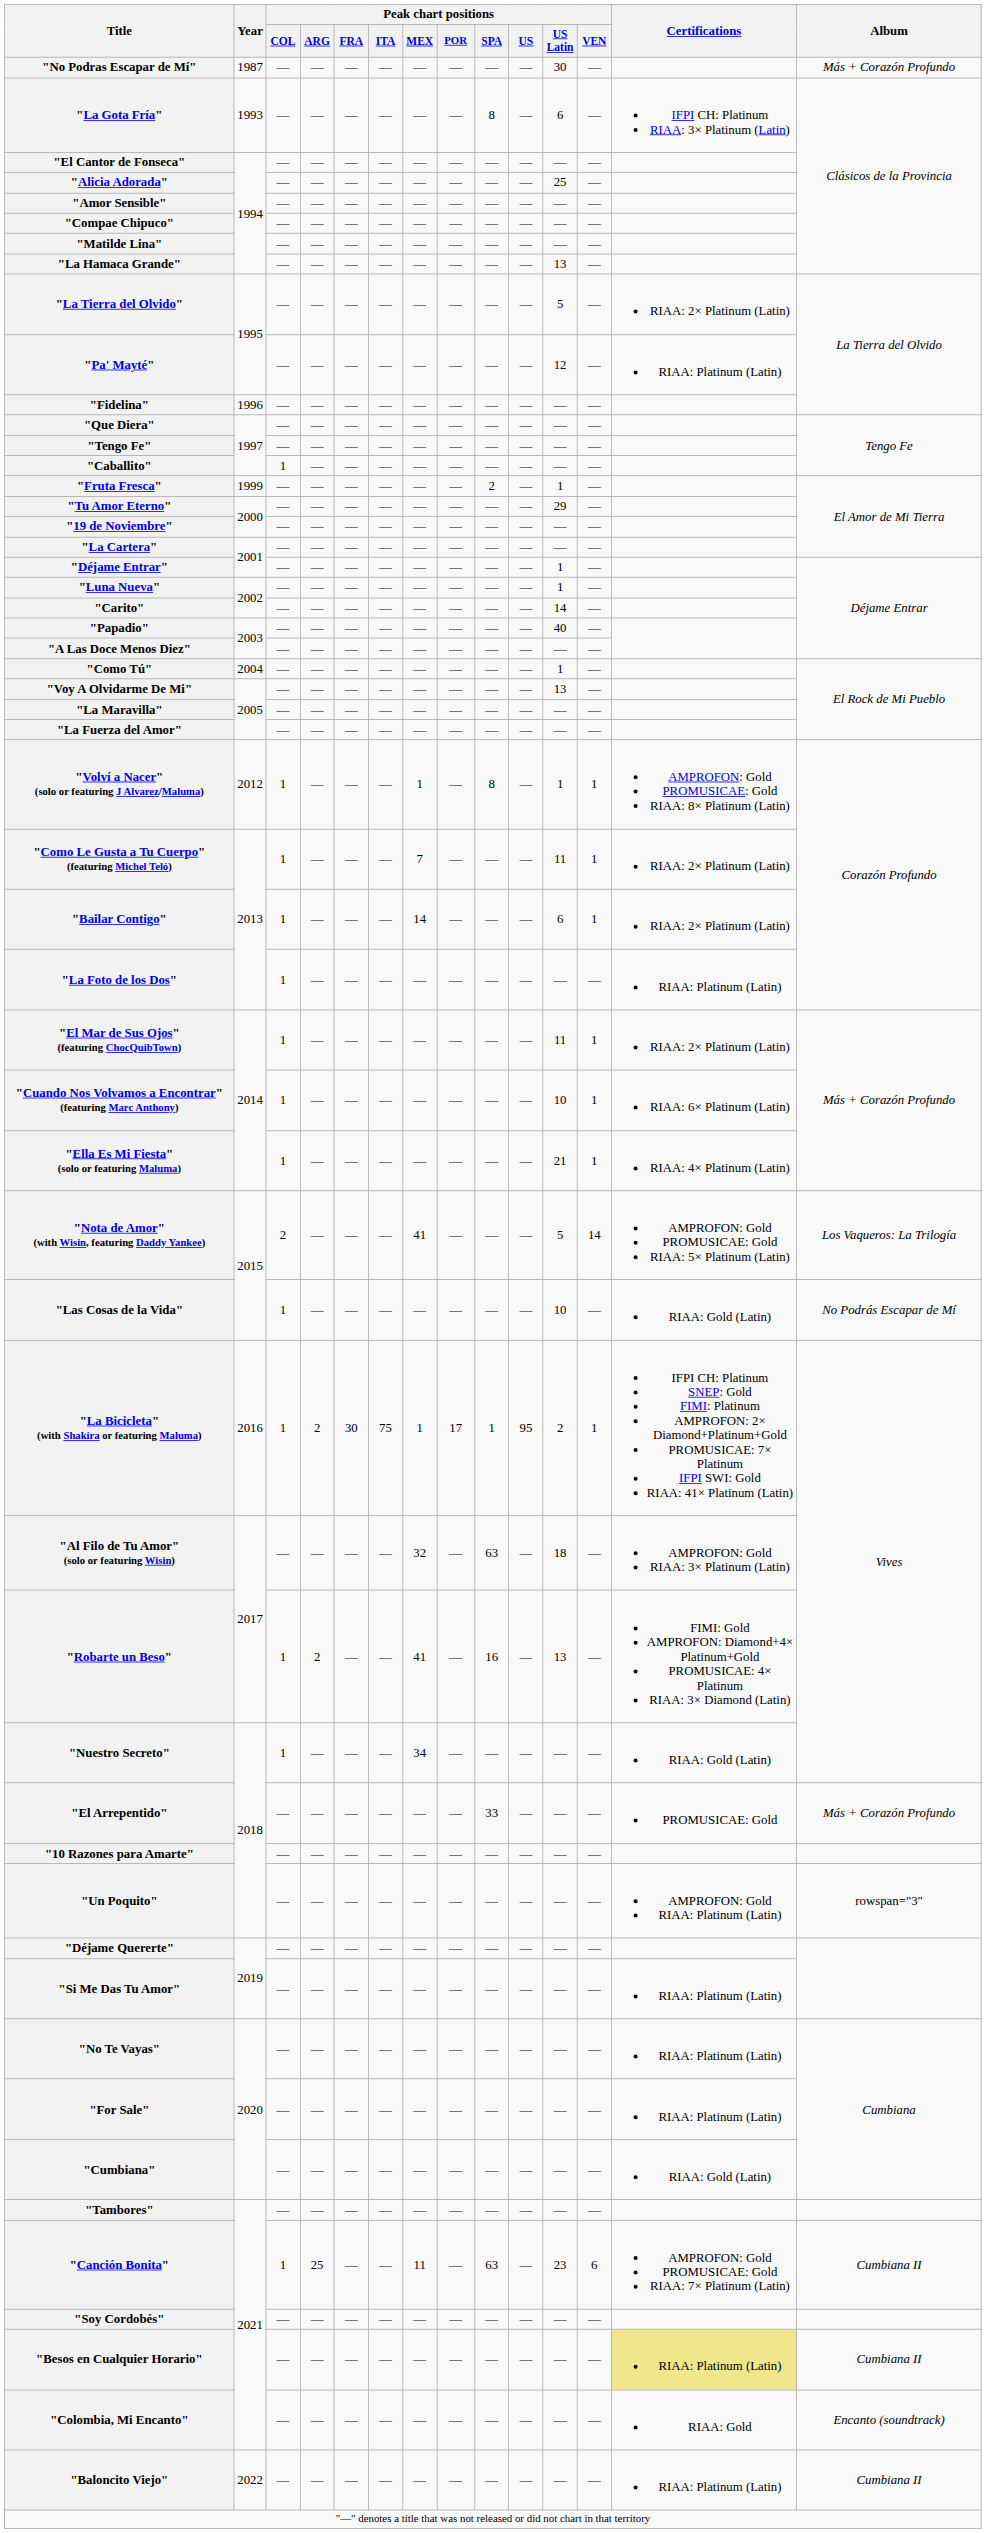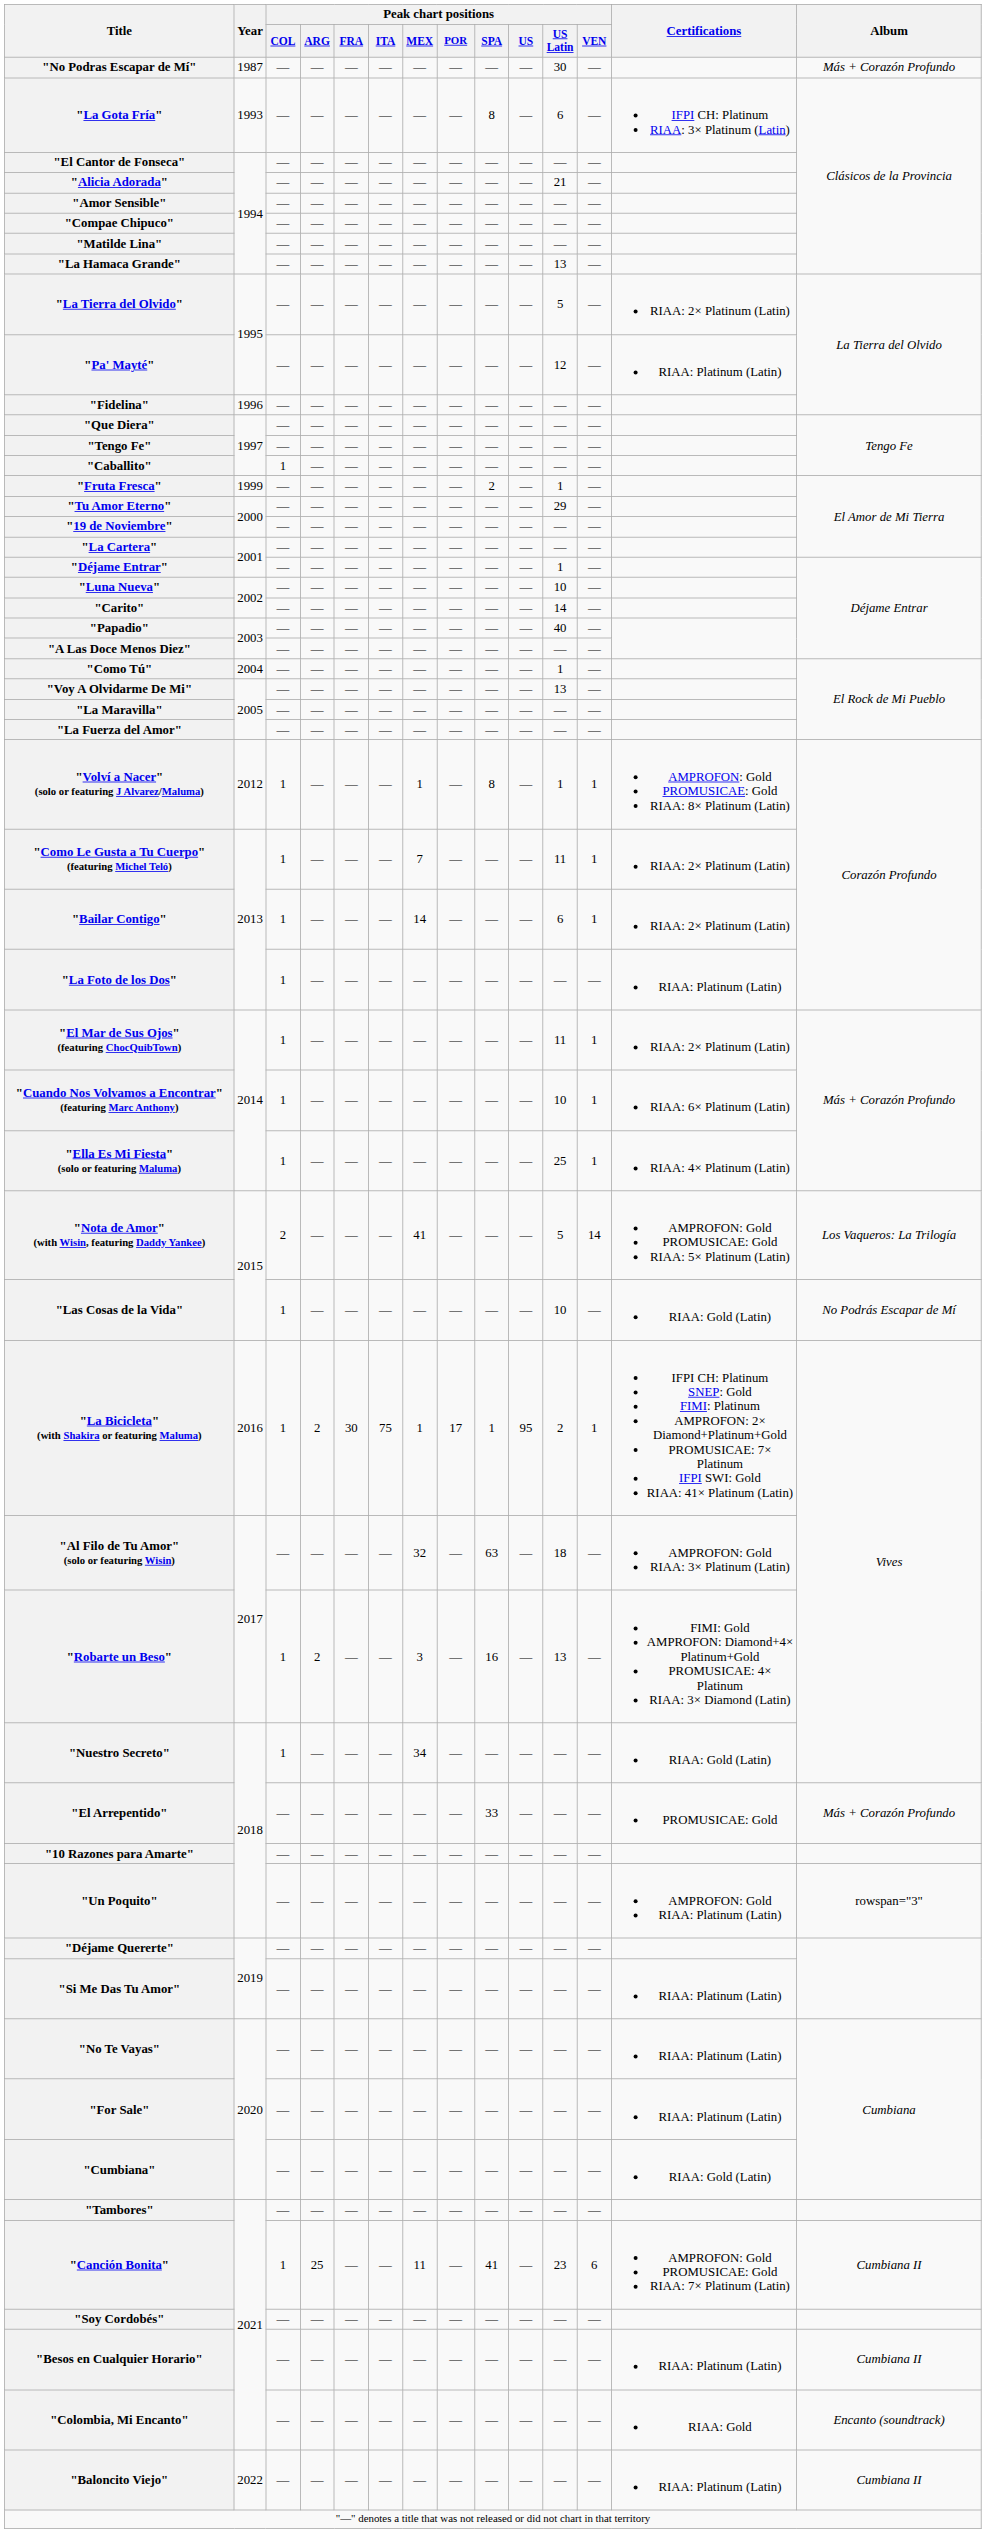(560, 182) 25 -> (560, 182) 21
(560, 587) 1 -> (560, 587) 10
(560, 1160) 21 -> (560, 1160) 25
(420, 1656) 41 -> (420, 1656) 3
(492, 2264) 63 -> (492, 2264) 41
(704, 2367) khaki background -> (704, 2367) no background
